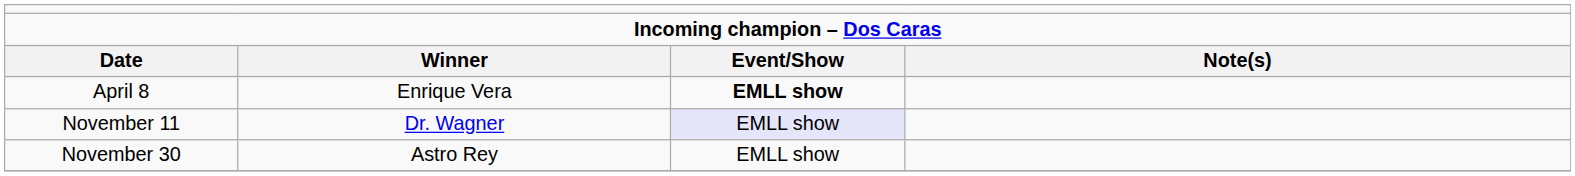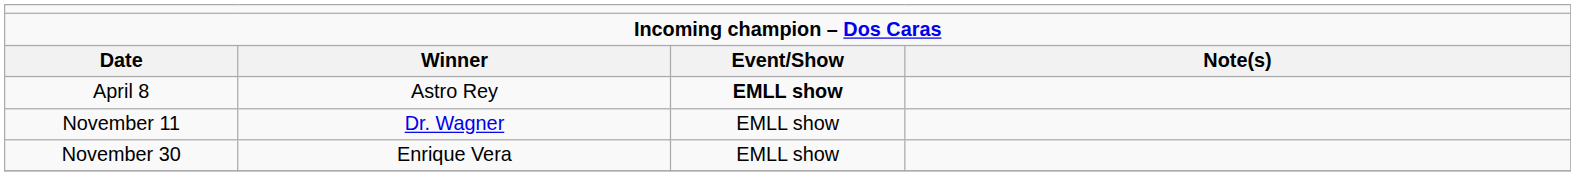(454, 92) Enrique Vera -> (454, 92) Astro Rey
(788, 123) lavender background -> (788, 123) no background
(454, 155) Astro Rey -> (454, 155) Enrique Vera
